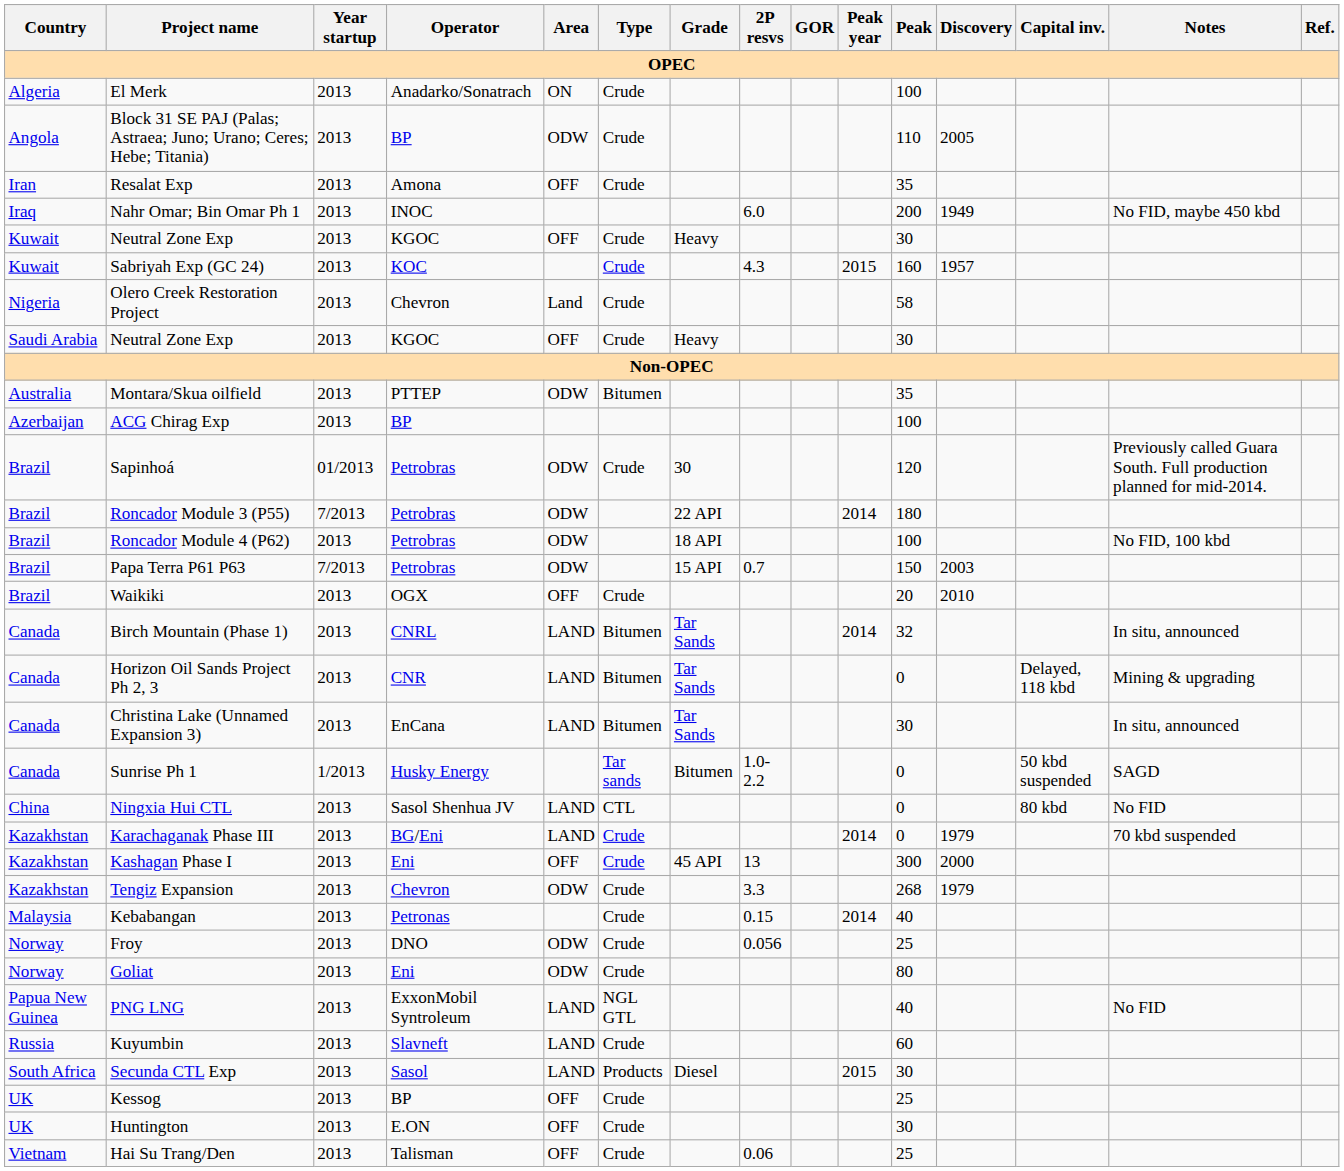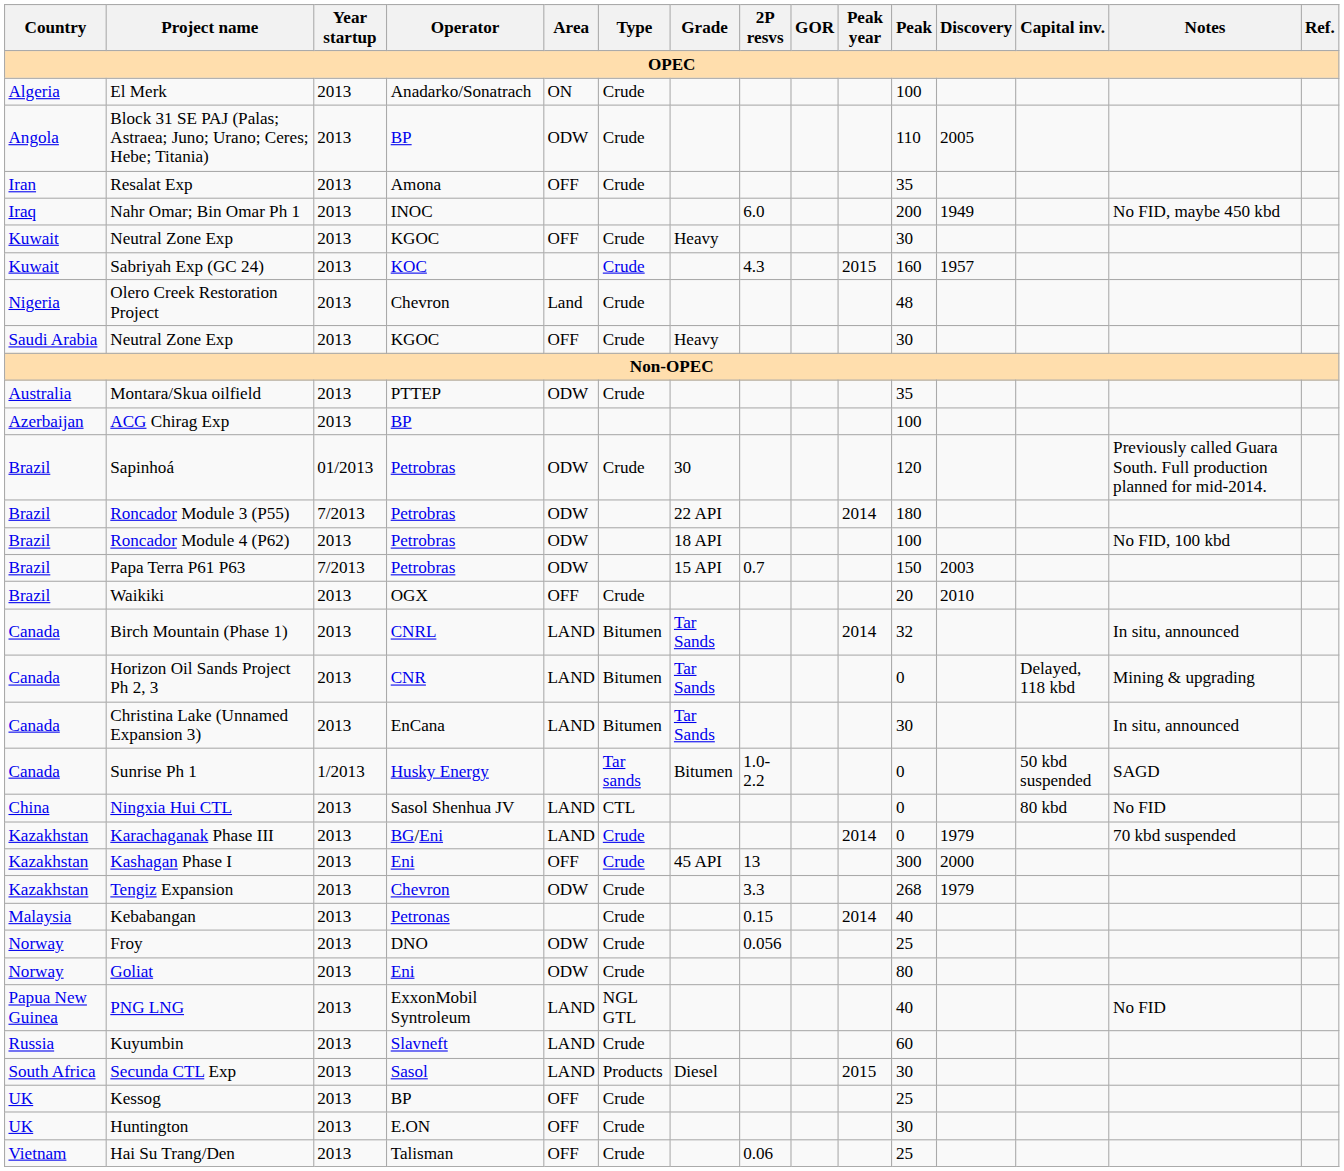(904, 302) 58 -> (904, 302) 48
(632, 393) Bitumen -> (624, 393) Crude
